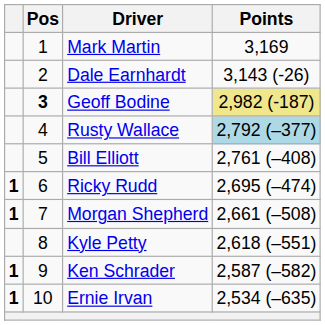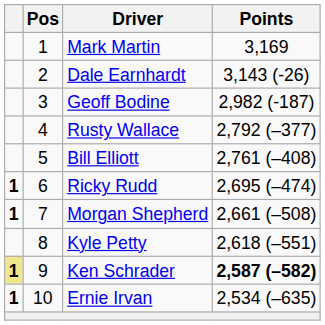(43, 102) bold -> (43, 102) normal
(266, 102) khaki background -> (266, 102) no background
(266, 130) lightblue background -> (266, 130) no background
(14, 270) no background -> (14, 270) khaki background
(266, 270) normal -> (266, 270) bold
